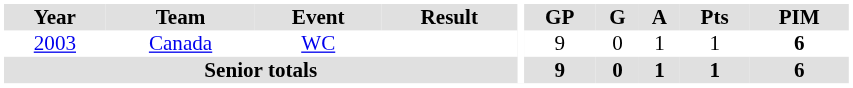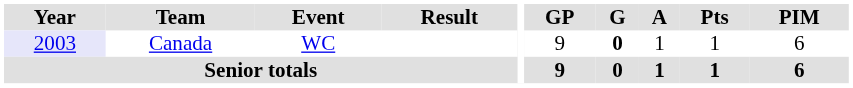(55, 43) no background -> (55, 43) lavender background
(618, 43) normal -> (618, 43) bold
(799, 43) bold -> (799, 43) normal
